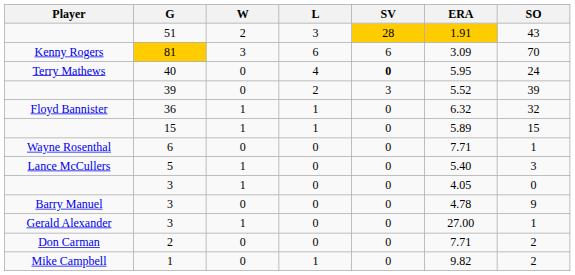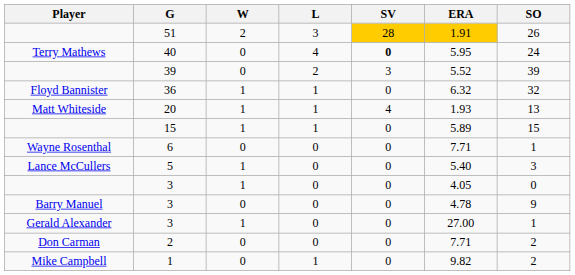(534, 33) 43 -> (534, 33) 26
- row: (69, 52)
+ row: (69, 109)
